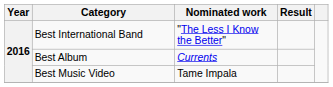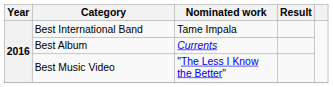(218, 35) "The Less I Know the Better" -> (207, 29) Tame Impala
(207, 73) Tame Impala -> (218, 68) "The Less I Know the Better"
